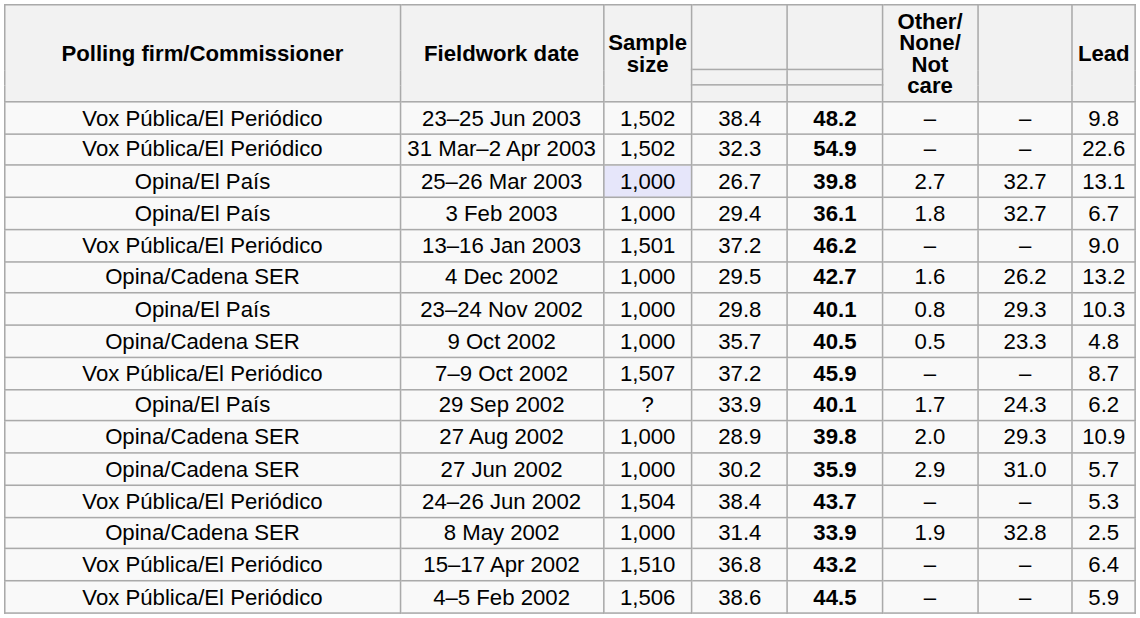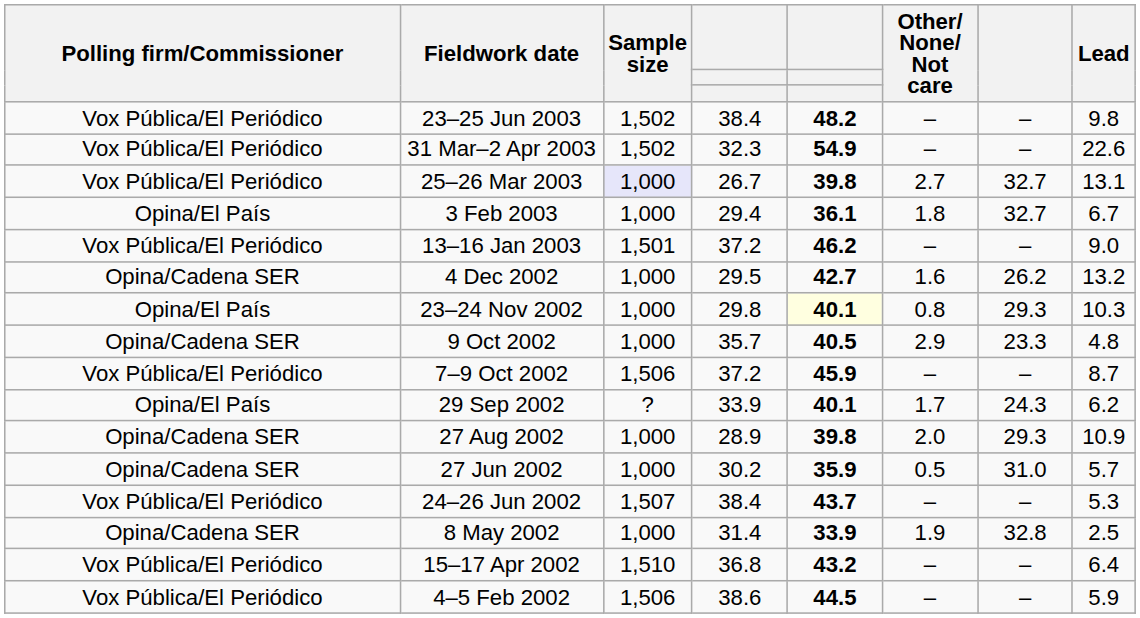(202, 182) Opina/El País -> (202, 182) Vox Pública/El Periódico
(835, 310) no background -> (835, 310) lightyellow background
(930, 341) 0.5 -> (930, 341) 2.9
(648, 373) 1,507 -> (648, 373) 1,506
(930, 469) 2.9 -> (930, 469) 0.5
(648, 501) 1,504 -> (648, 501) 1,507
